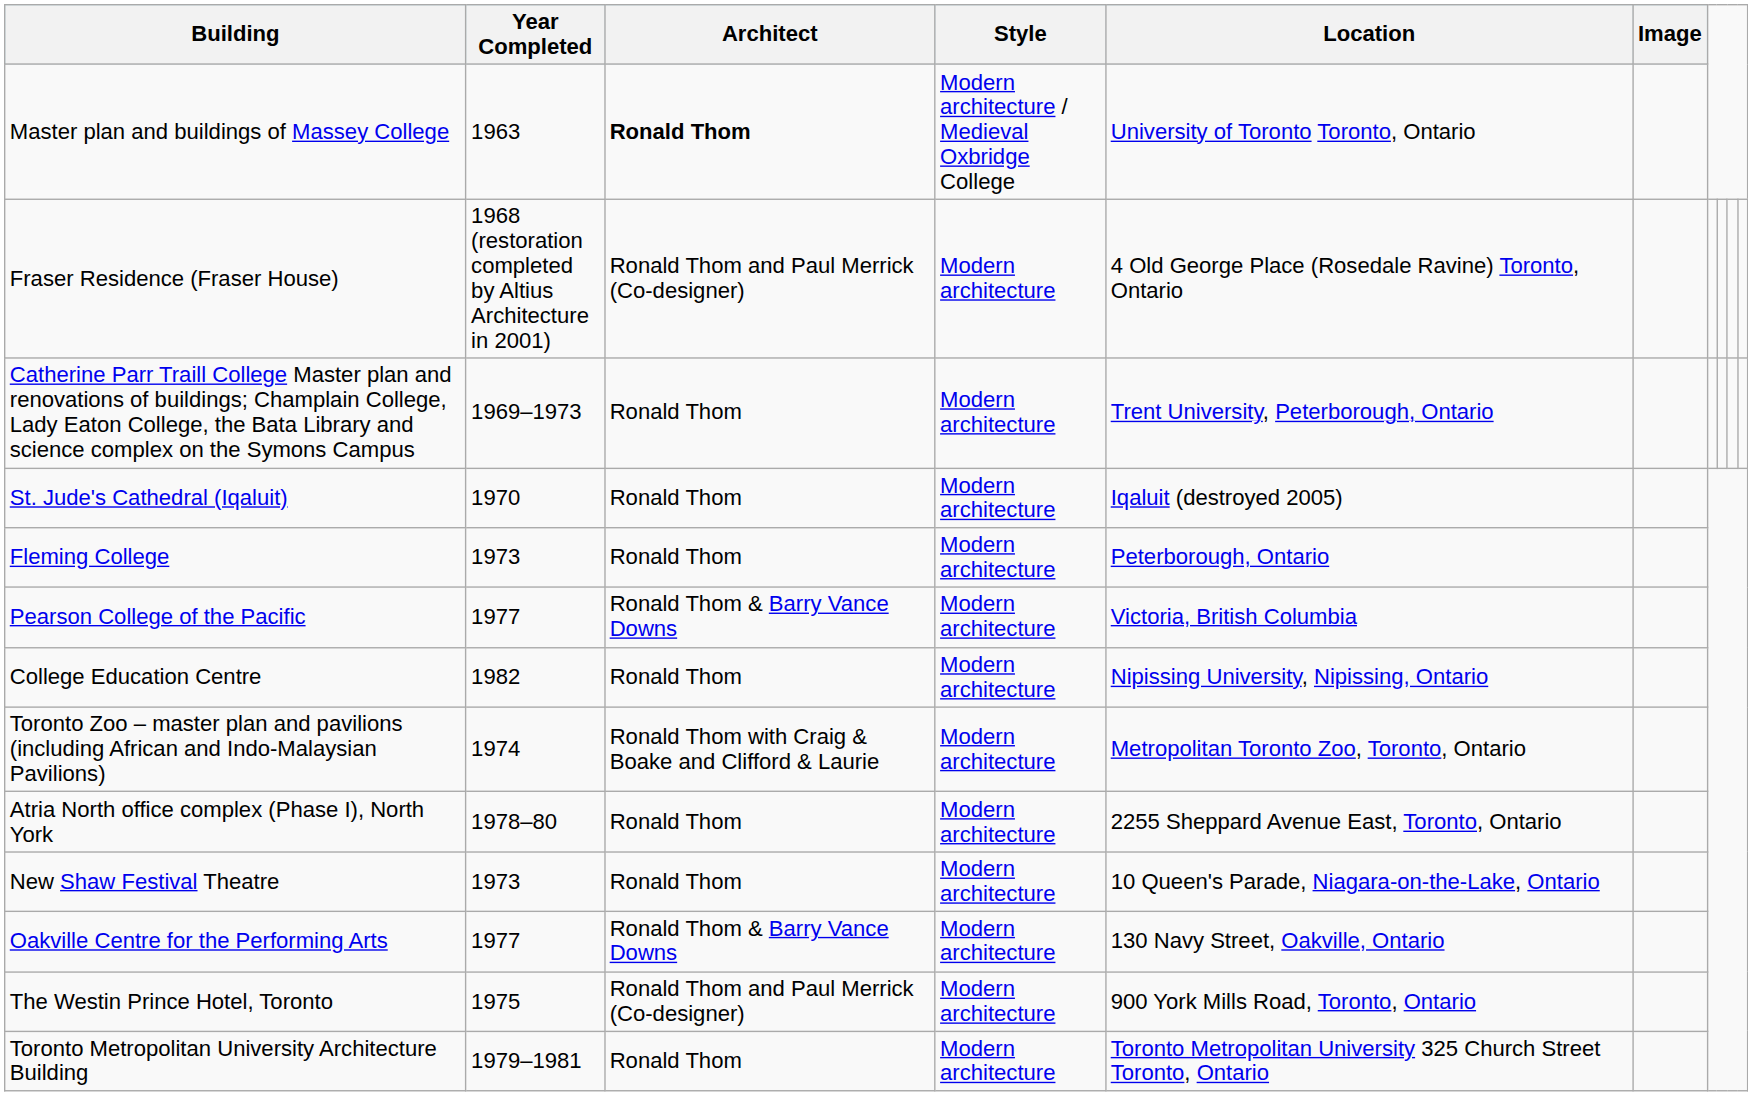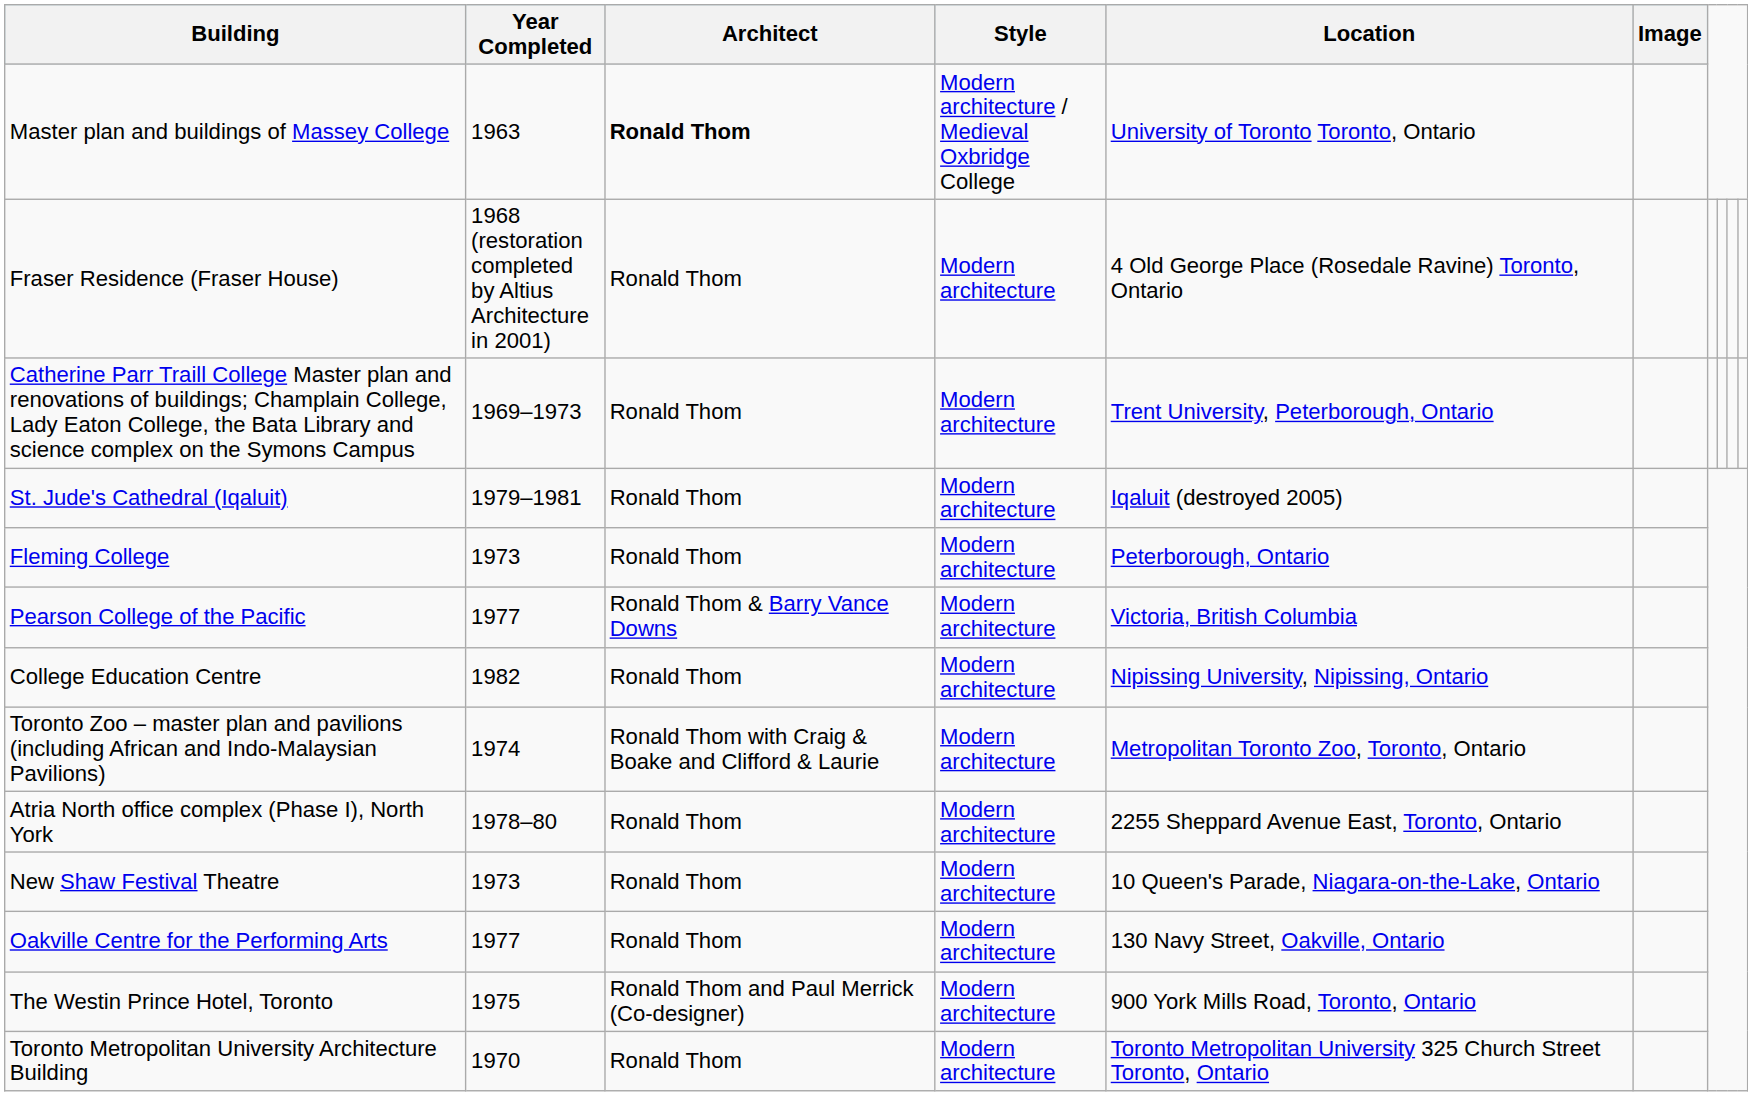(762, 278) Ronald Thom and Paul Merrick (Co-designer) -> (676, 278) Ronald Thom
(496, 497) 1970 -> (526, 497) 1979–1981
(749, 941) Ronald Thom & Barry Vance Downs -> (676, 941) Ronald Thom
(526, 1060) 1979–1981 -> (496, 1060) 1970
